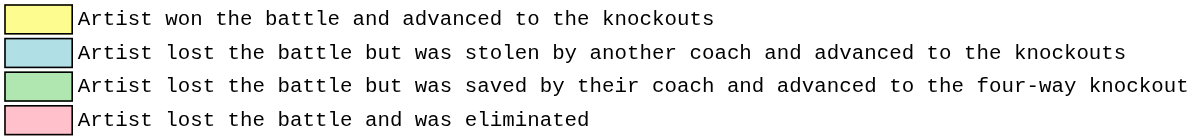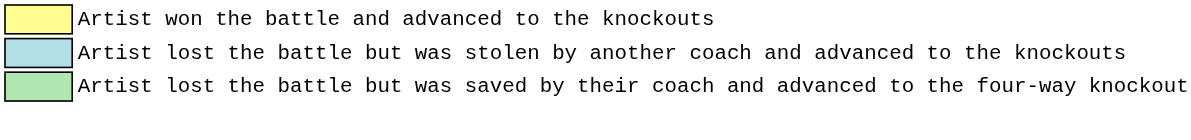- row: (334, 120)
